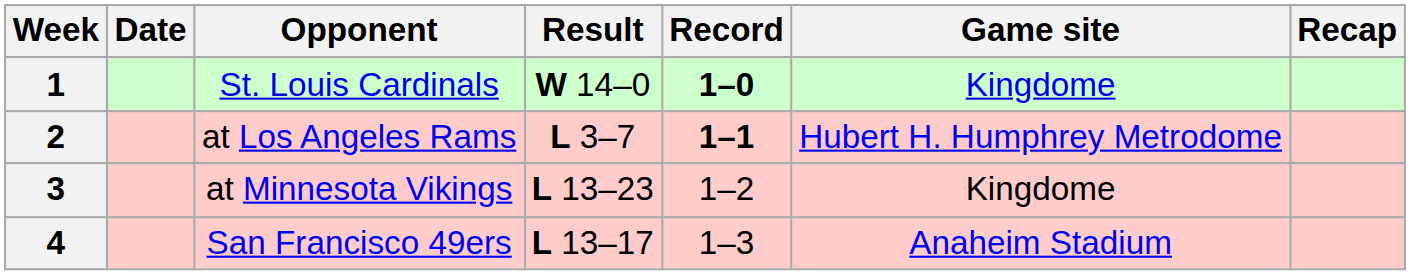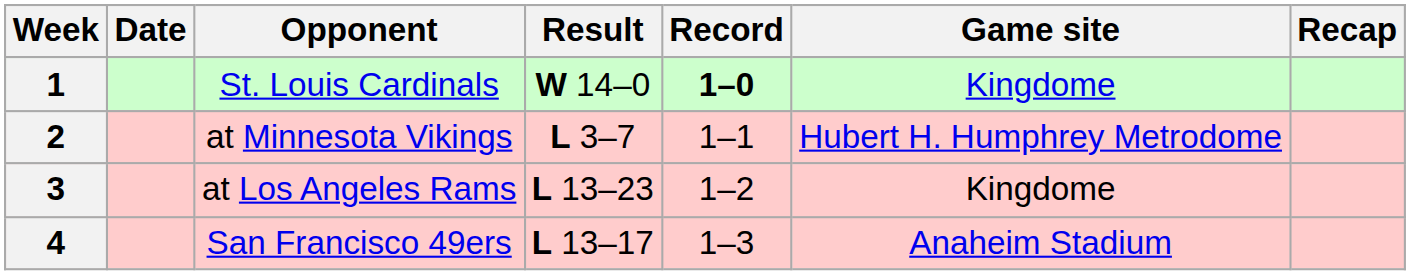(359, 136) at Los Angeles Rams -> (359, 136) at Minnesota Vikings
(727, 136) bold -> (727, 136) normal
(359, 189) at Minnesota Vikings -> (359, 189) at Los Angeles Rams
